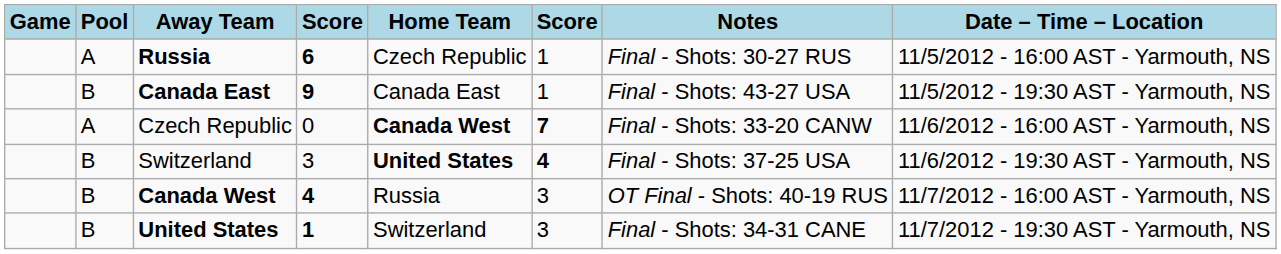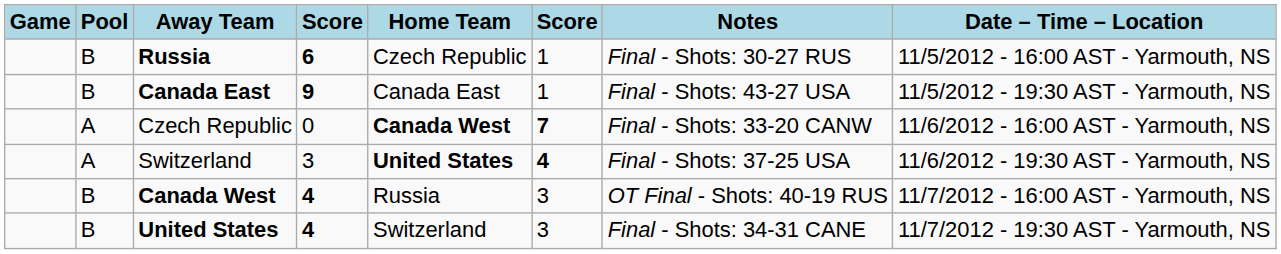(88, 56) A -> (88, 56) B
(88, 160) B -> (88, 160) A
(308, 230) 1 -> (308, 230) 4
